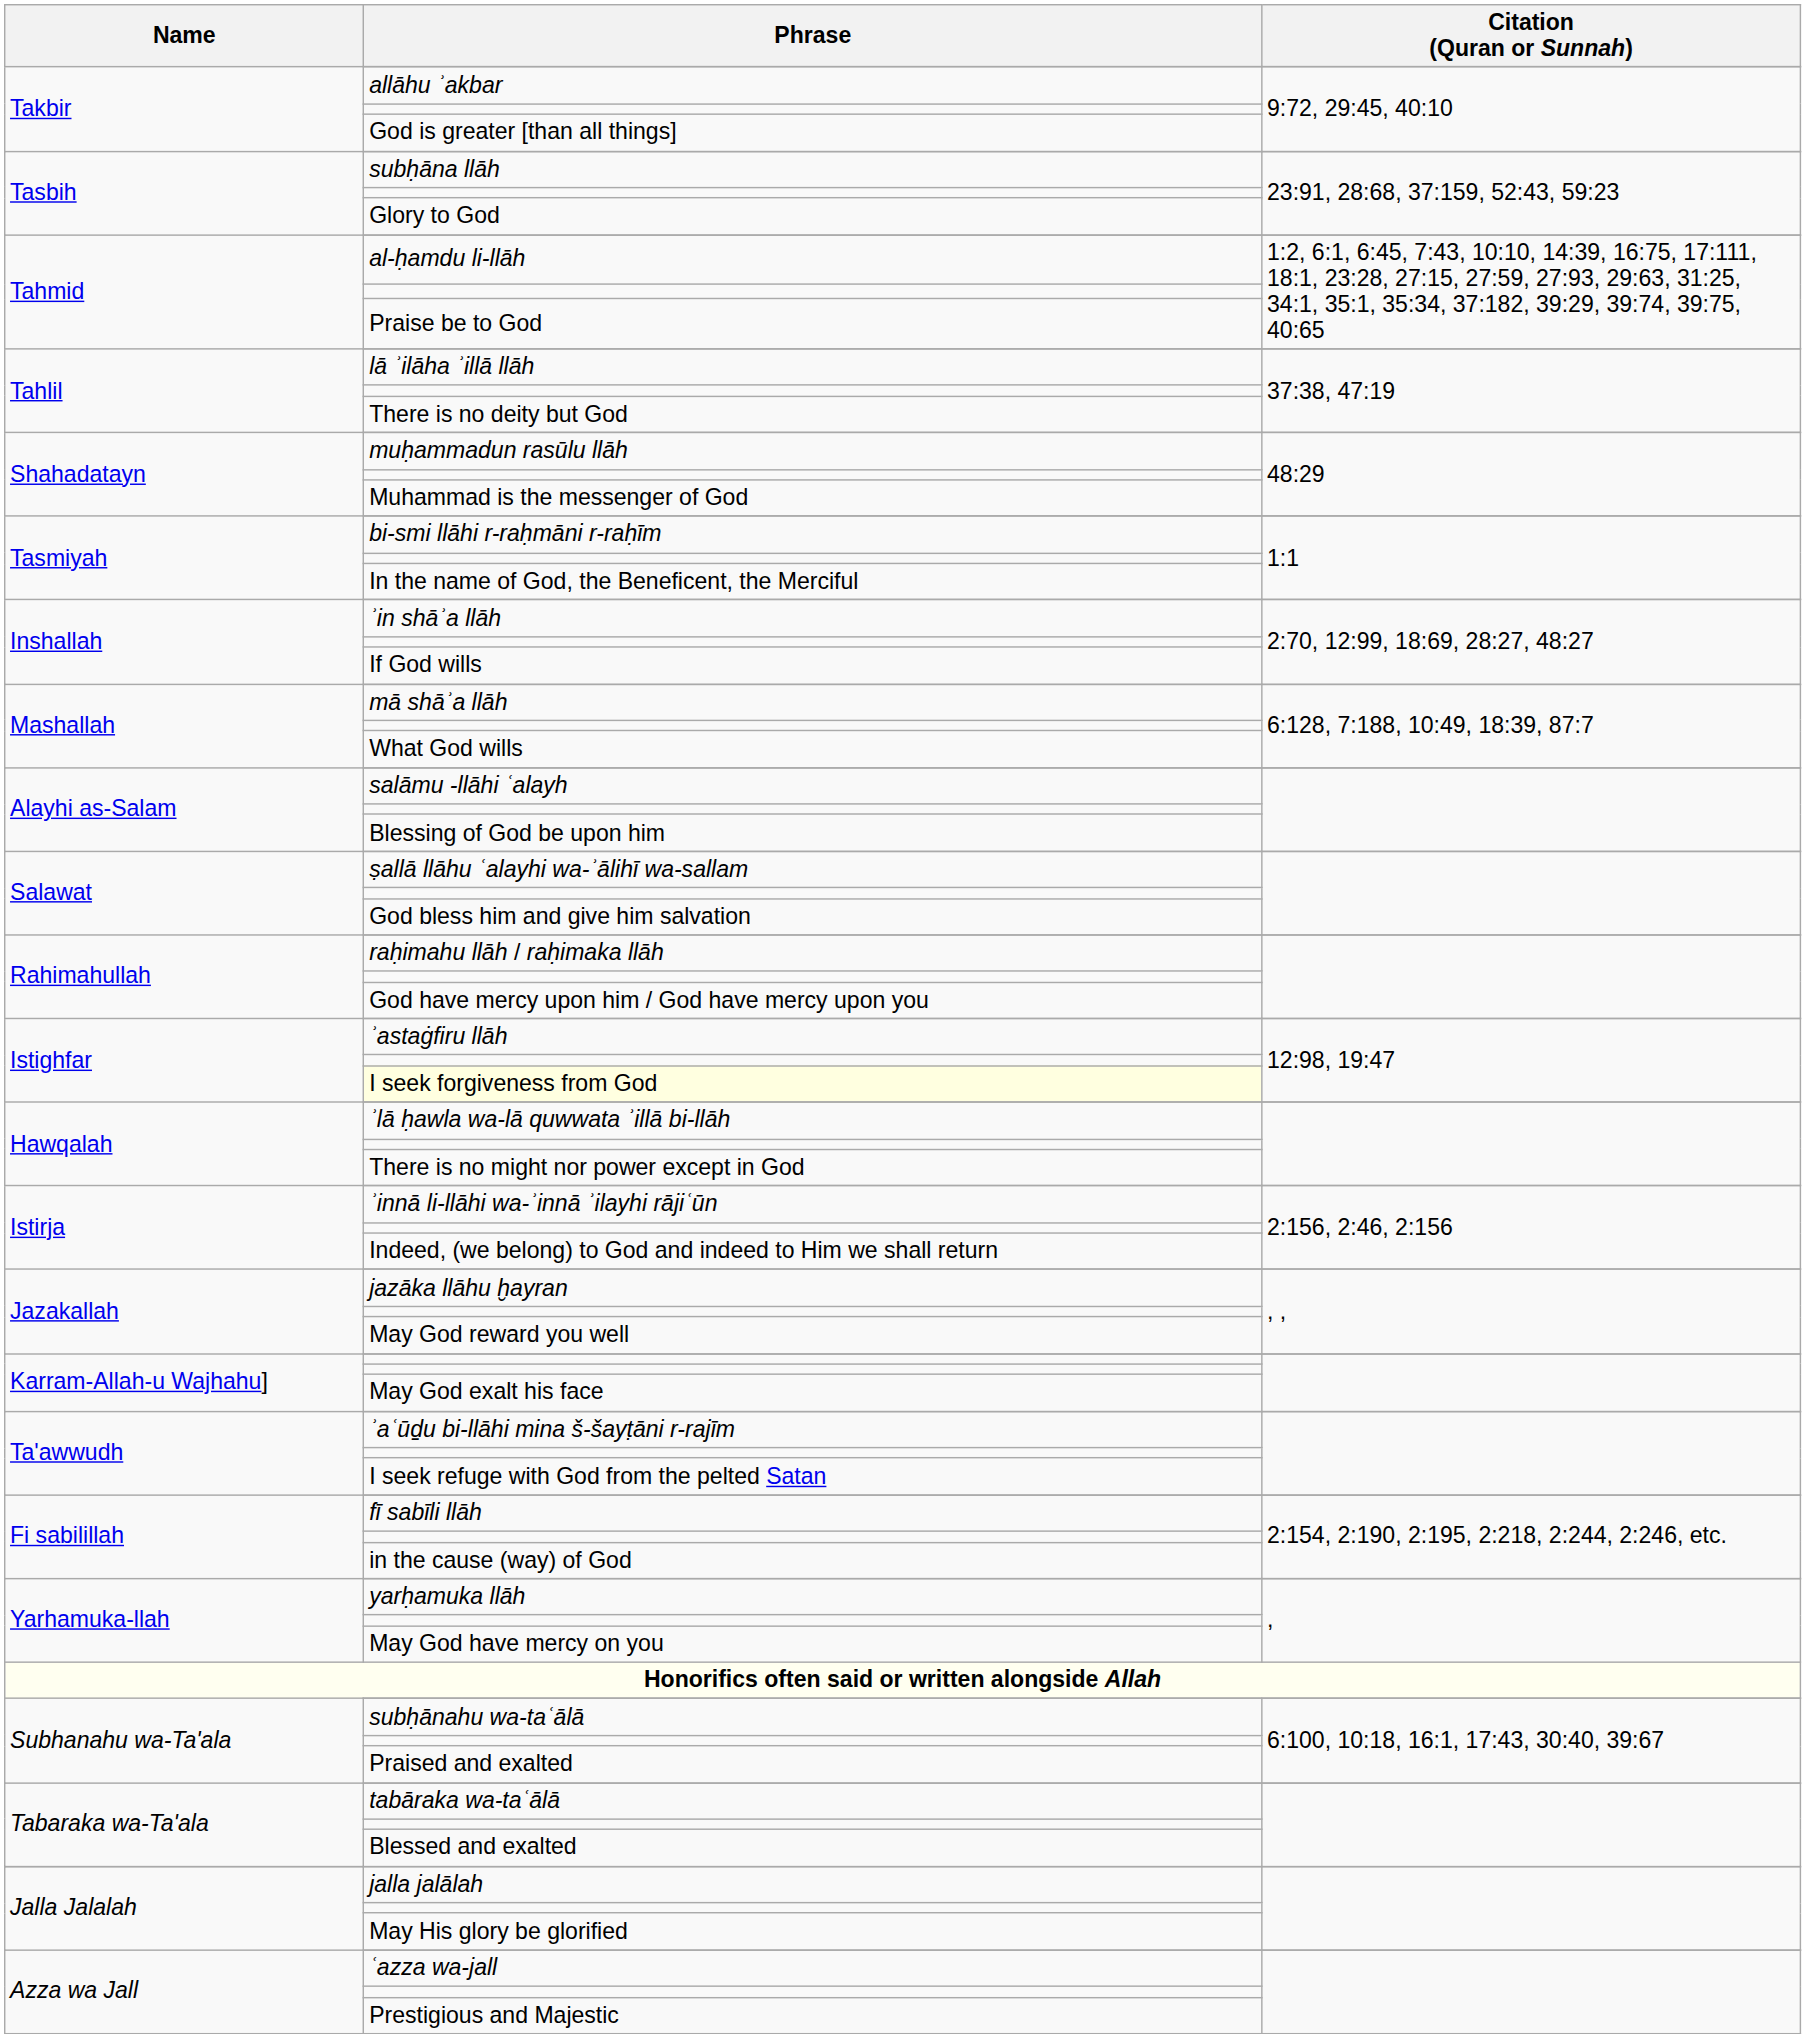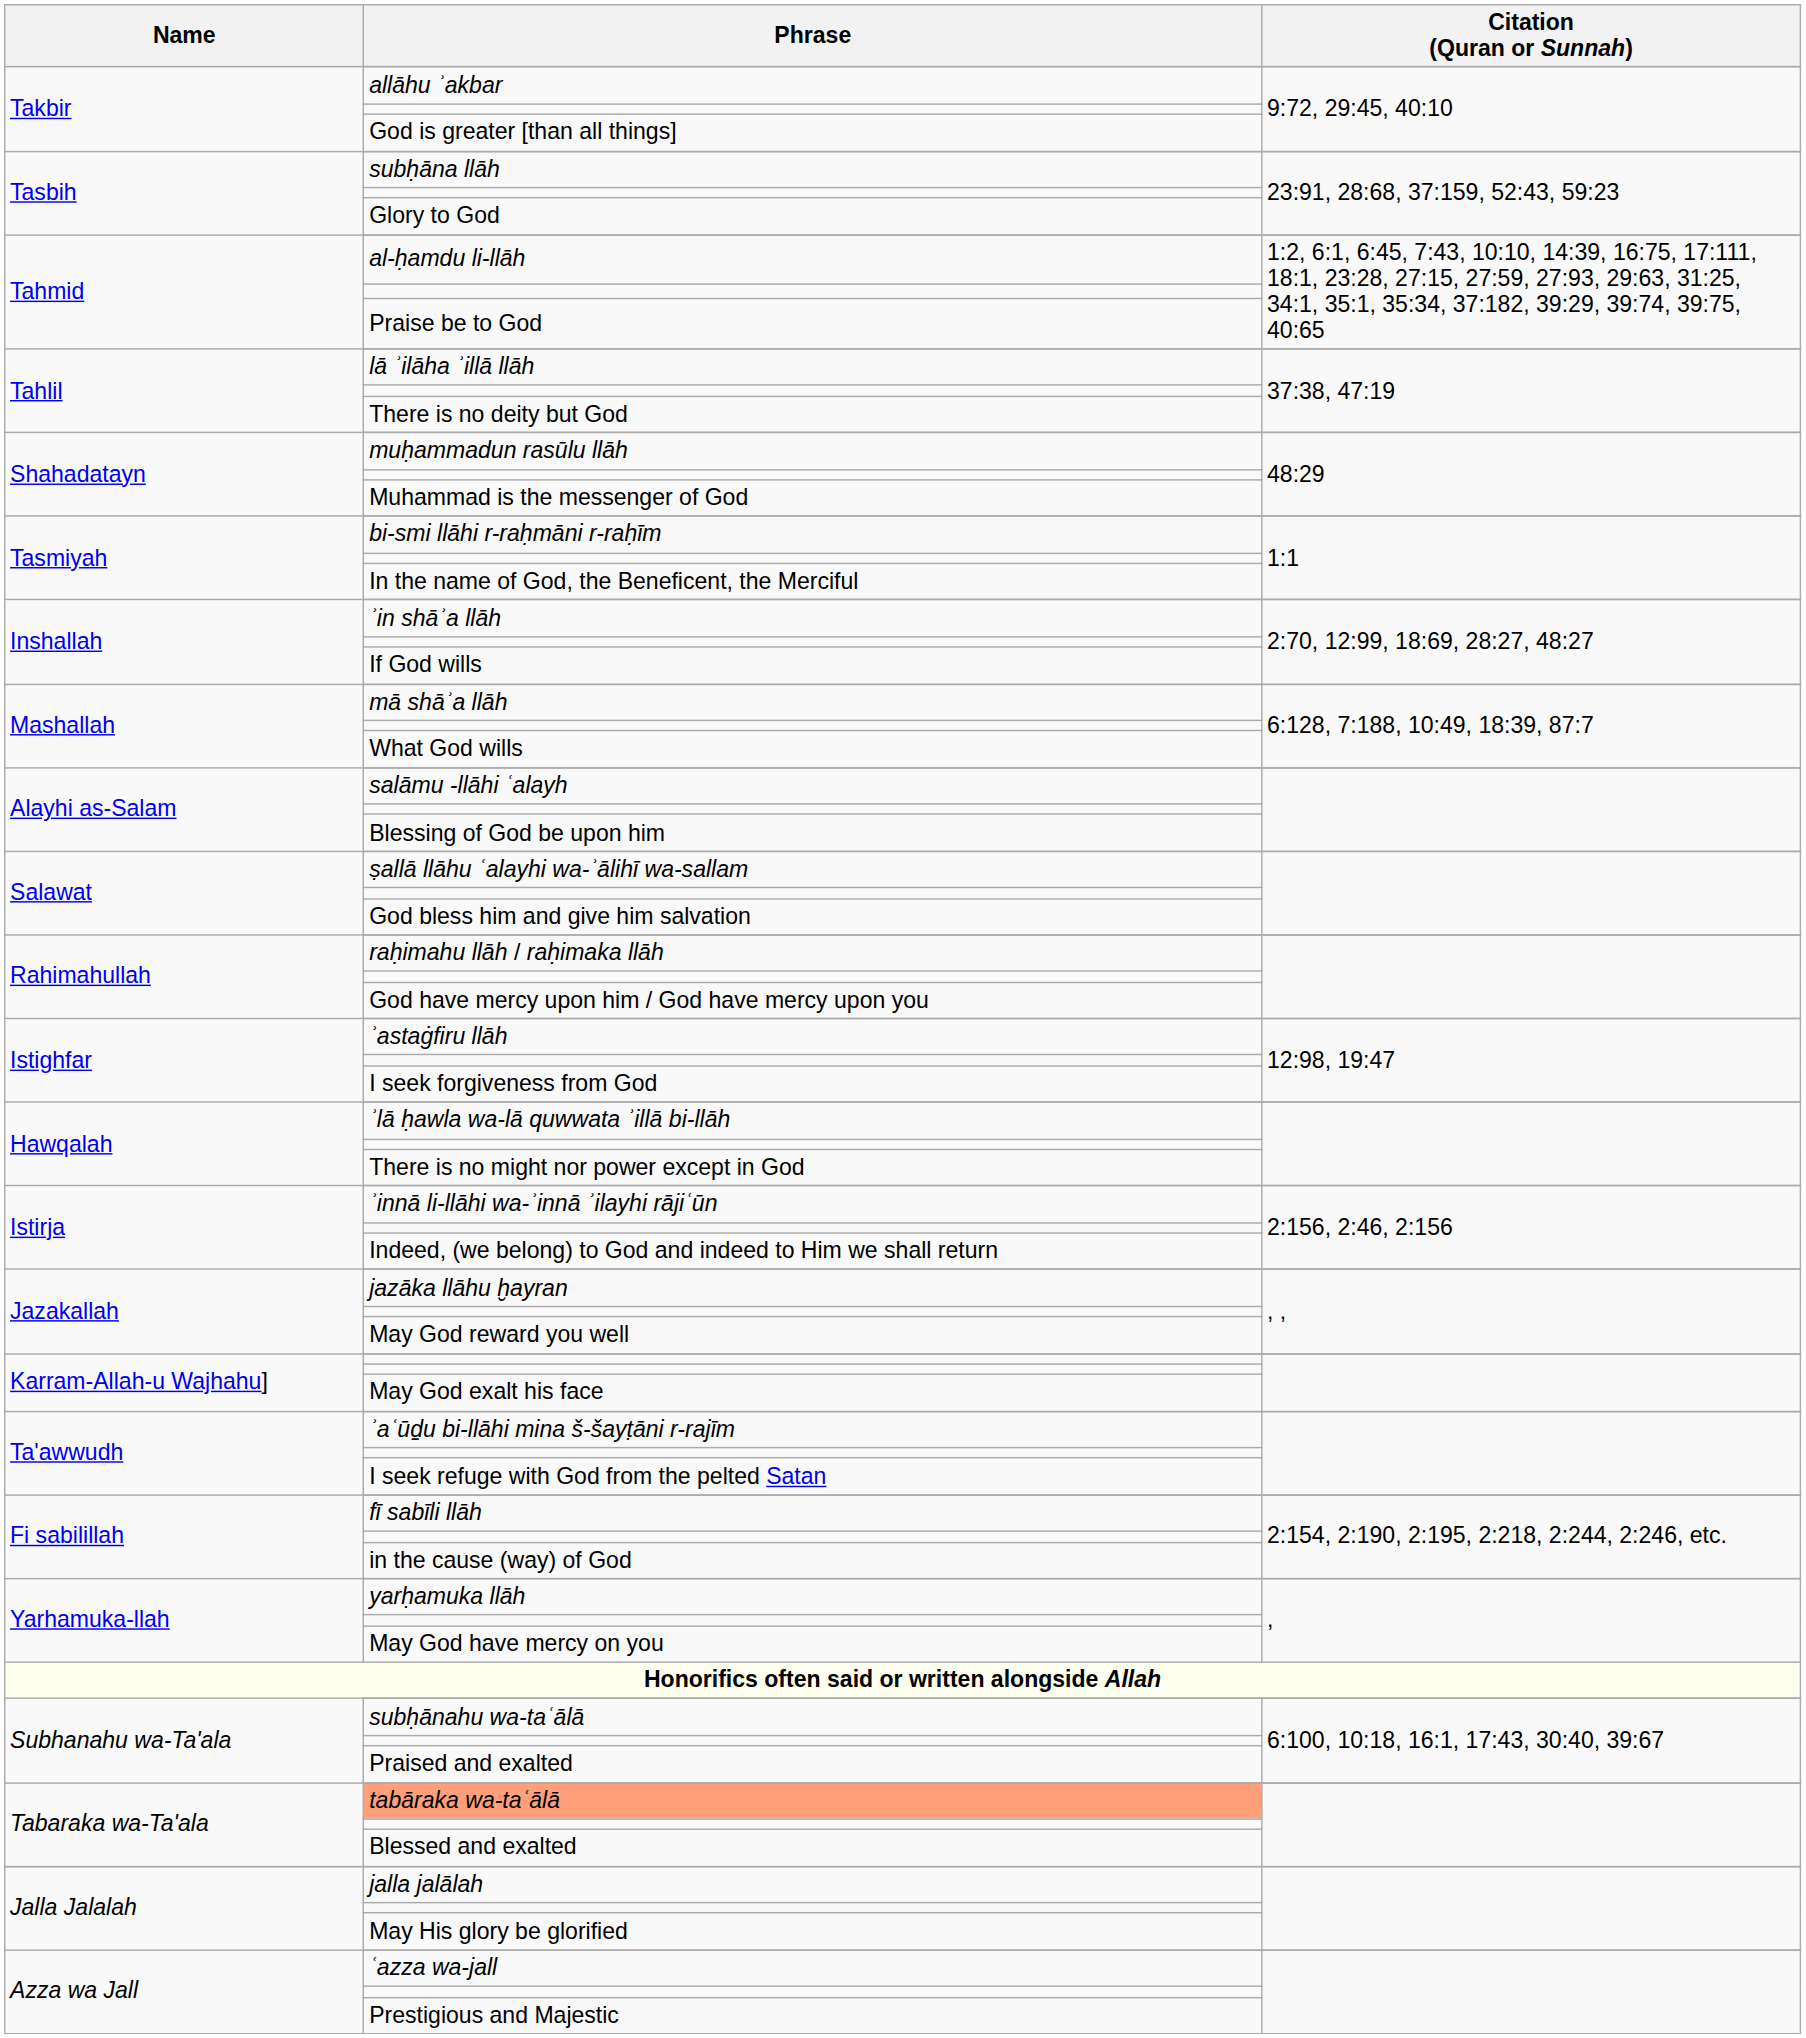(513, 1083) lightyellow background -> (513, 1083) no background
(465, 1800) no background -> (465, 1800) lightsalmon background
